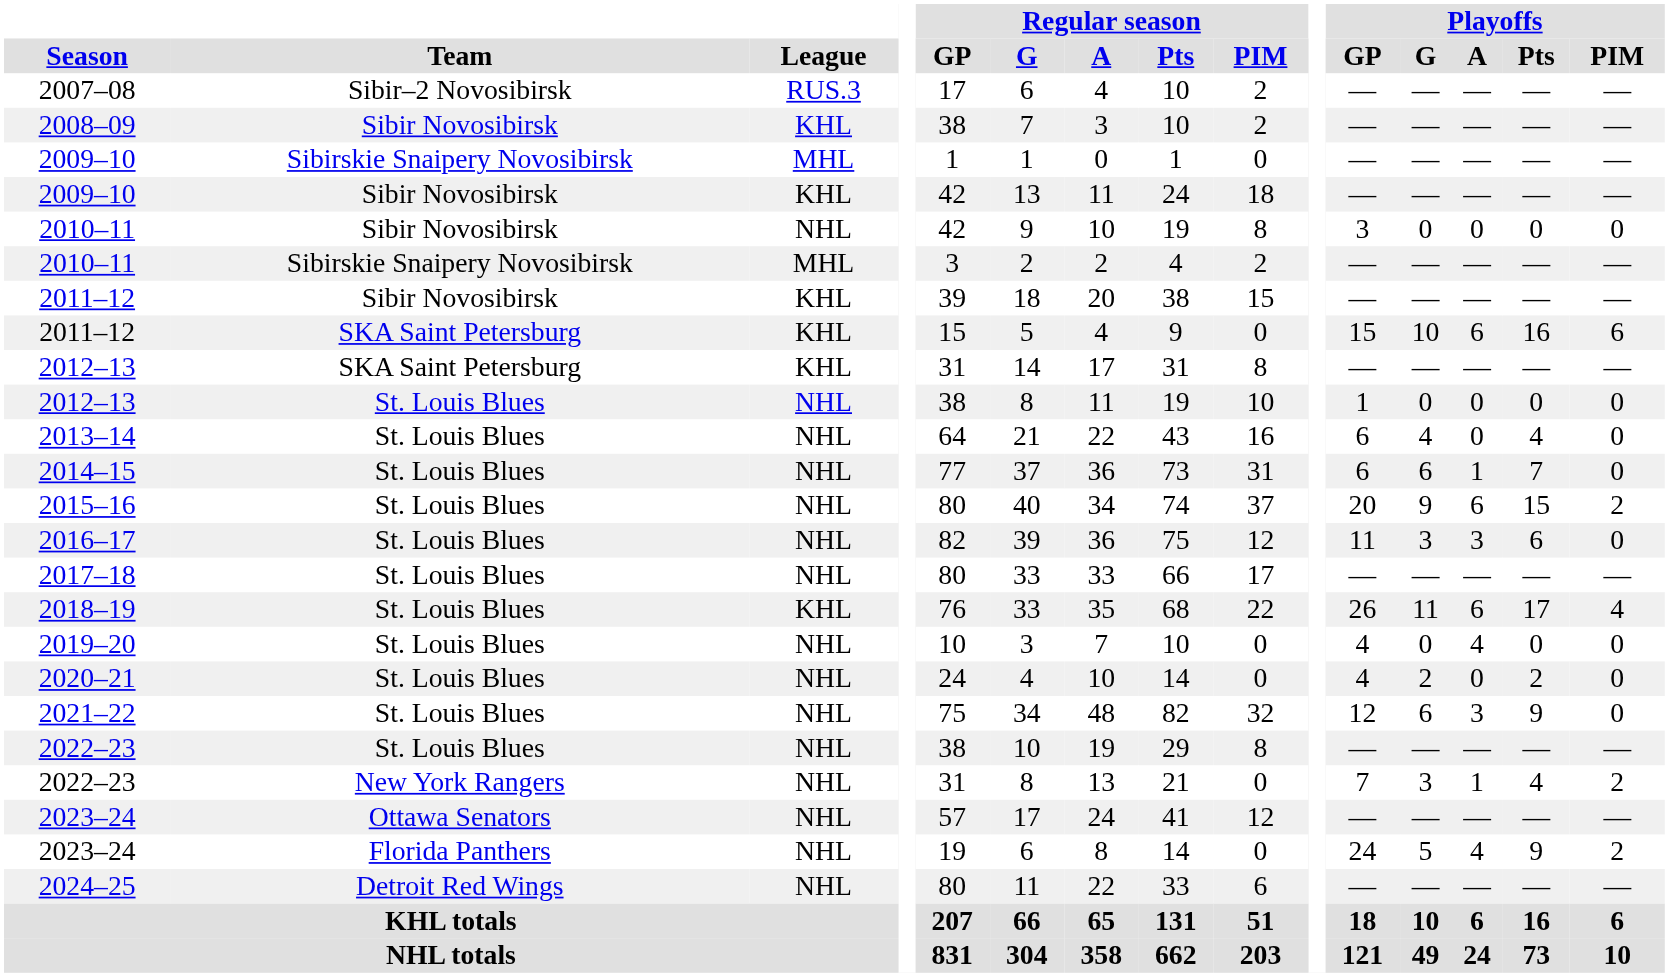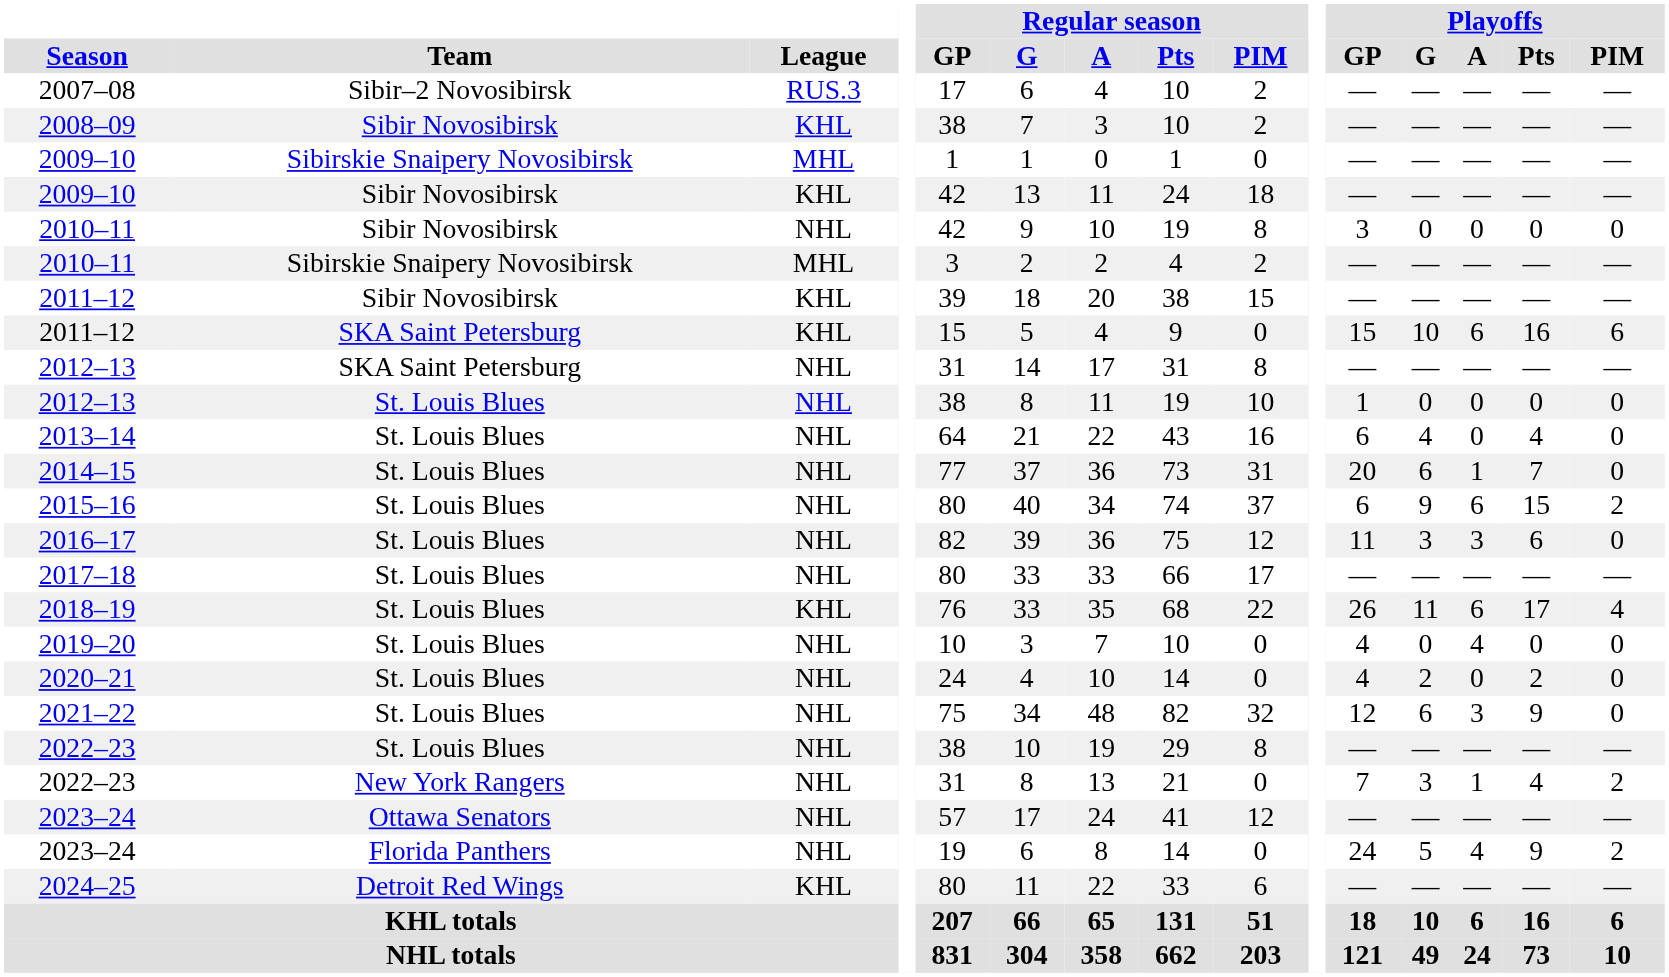(824, 366) KHL -> (824, 366) NHL
(1362, 470) 6 -> (1362, 470) 20
(1362, 505) 20 -> (1362, 505) 6
(824, 885) NHL -> (824, 885) KHL
